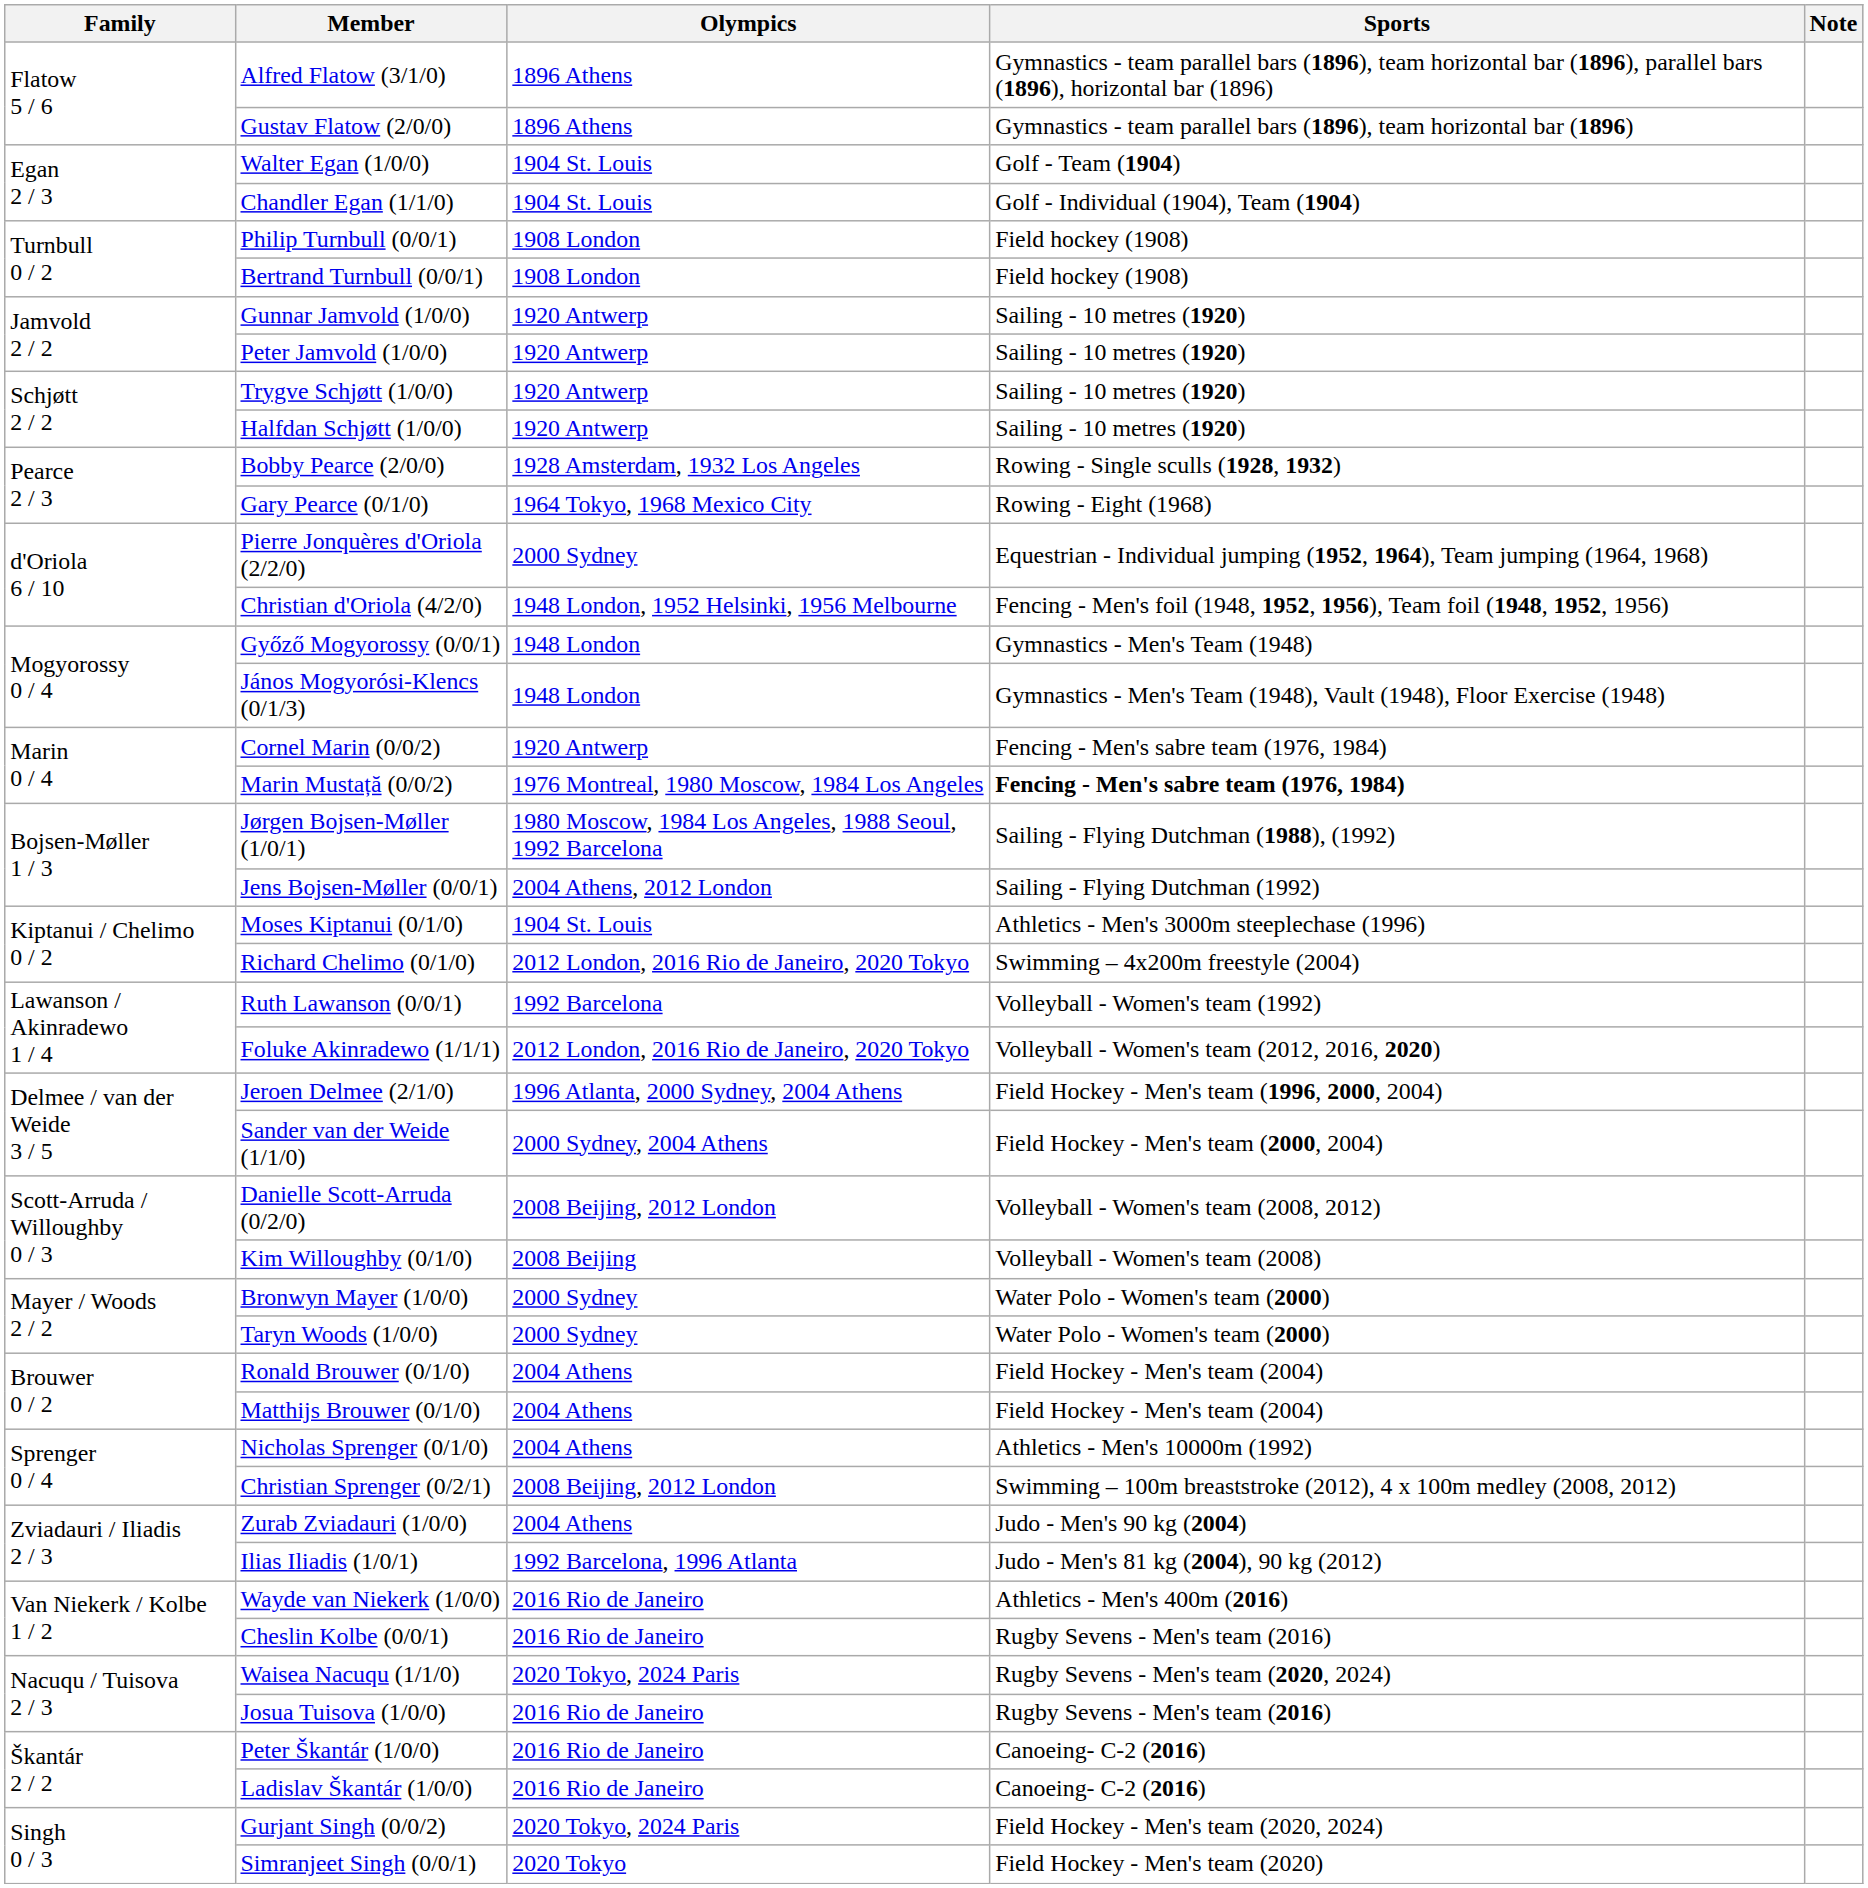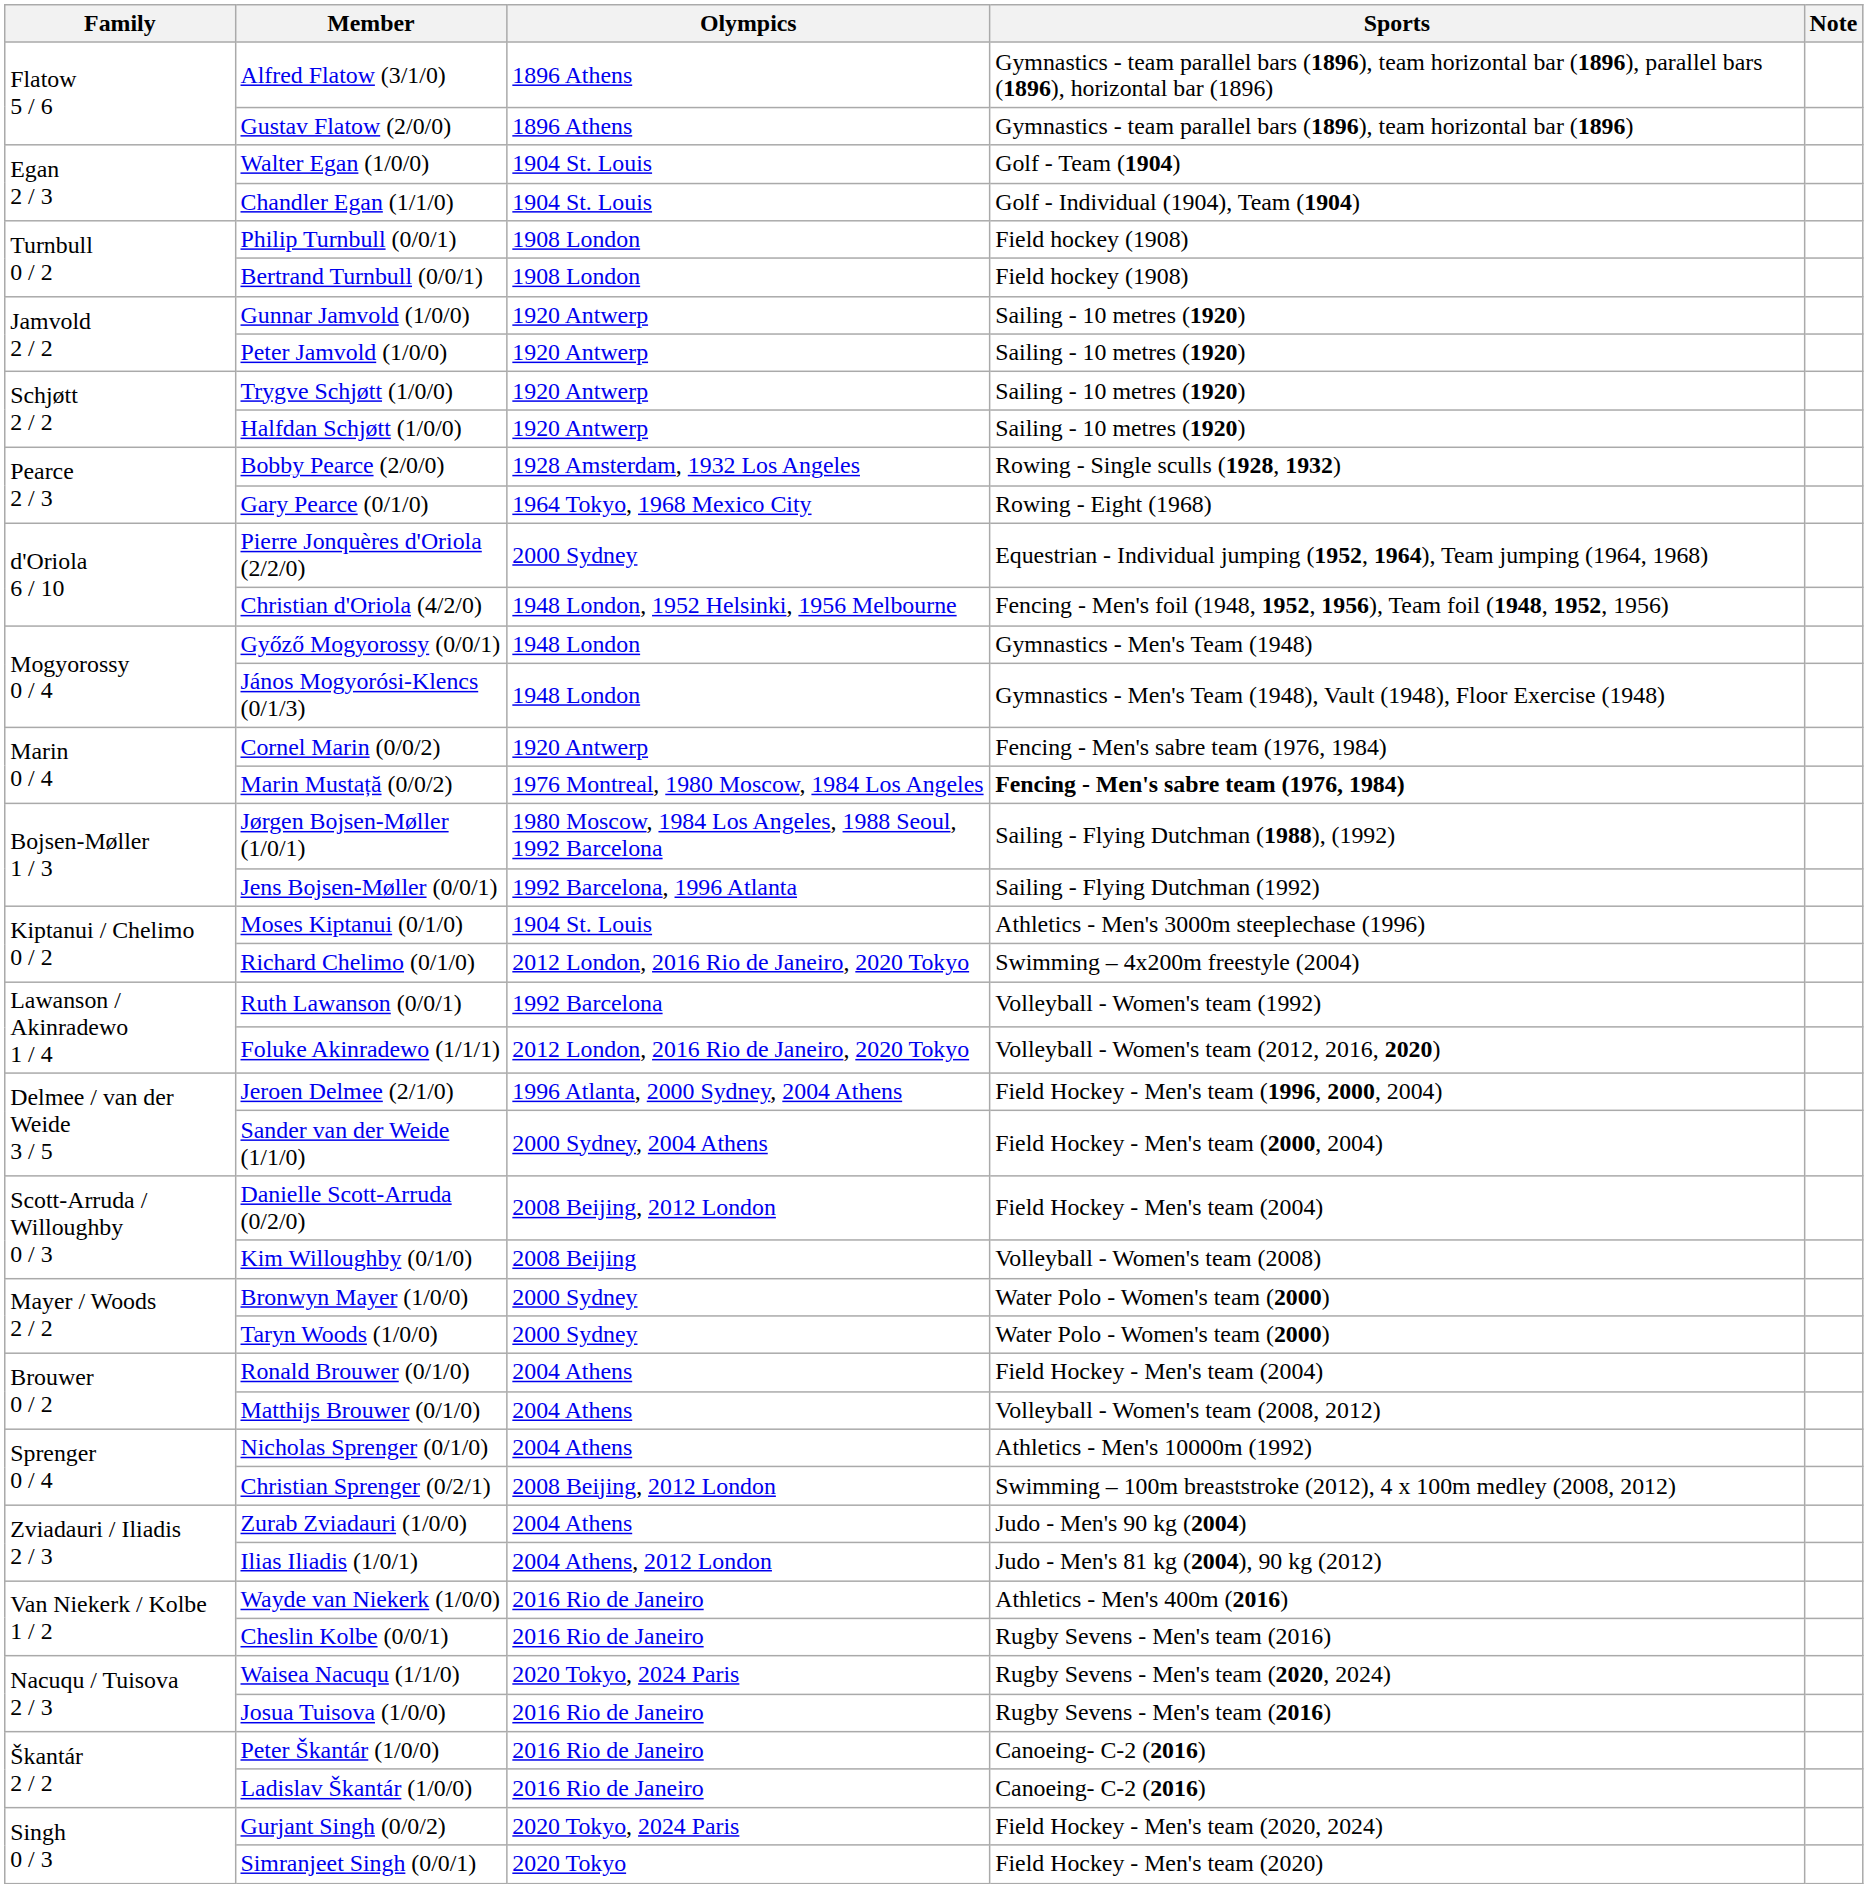(642, 886) 2004 Athens, 2012 London -> (655, 886) 1992 Barcelona, 1996 Atlanta
(1188, 1207) Volleyball - Women's team (2008, 2012) -> (1159, 1207) Field Hockey - Men's team (2004)
(1159, 1410) Field Hockey - Men's team (2004) -> (1188, 1410) Volleyball - Women's team (2008, 2012)
(655, 1561) 1992 Barcelona, 1996 Atlanta -> (642, 1561) 2004 Athens, 2012 London
